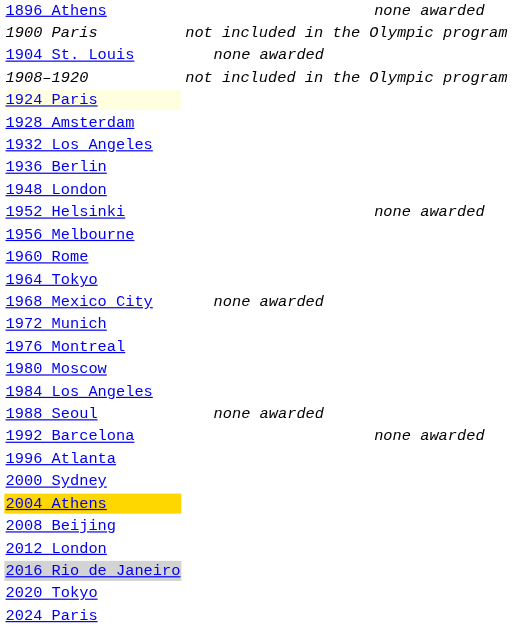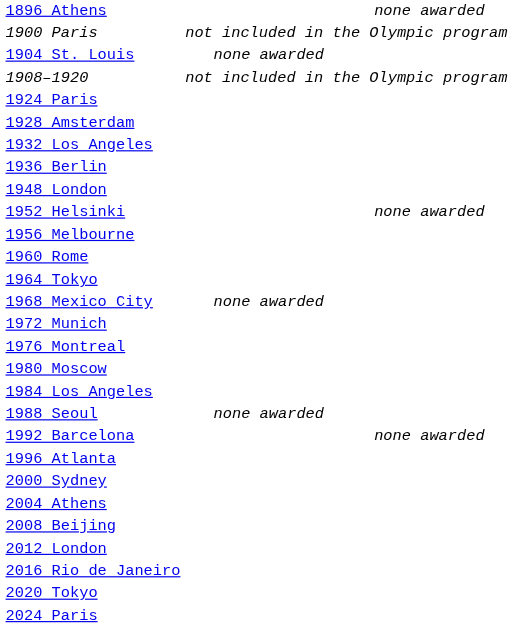(52, 100) lightyellow background -> (52, 100) no background
(56, 504) gold background -> (56, 504) no background
(93, 571) lightgrey background -> (93, 571) no background
